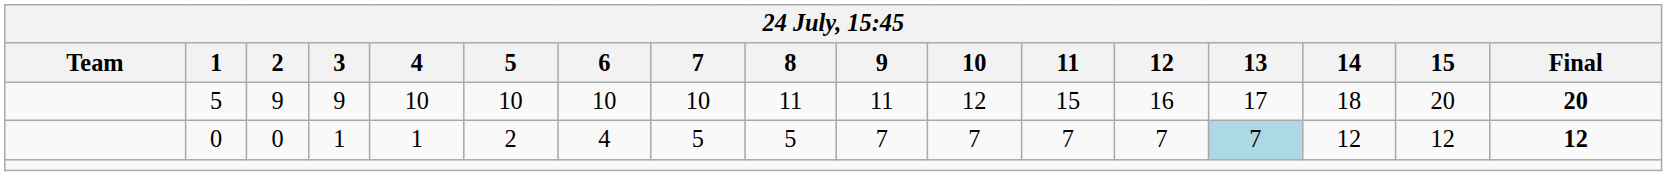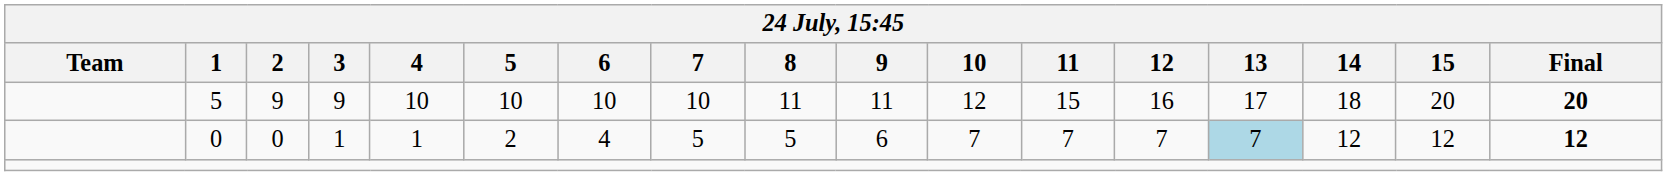(882, 139) 7 -> (882, 139) 6
